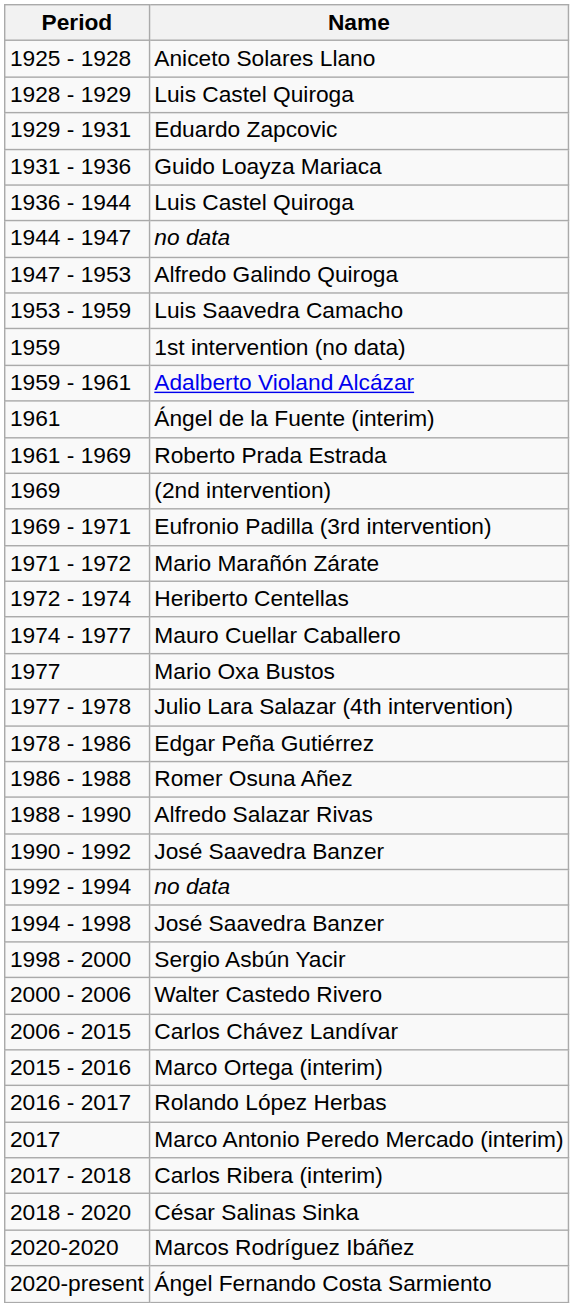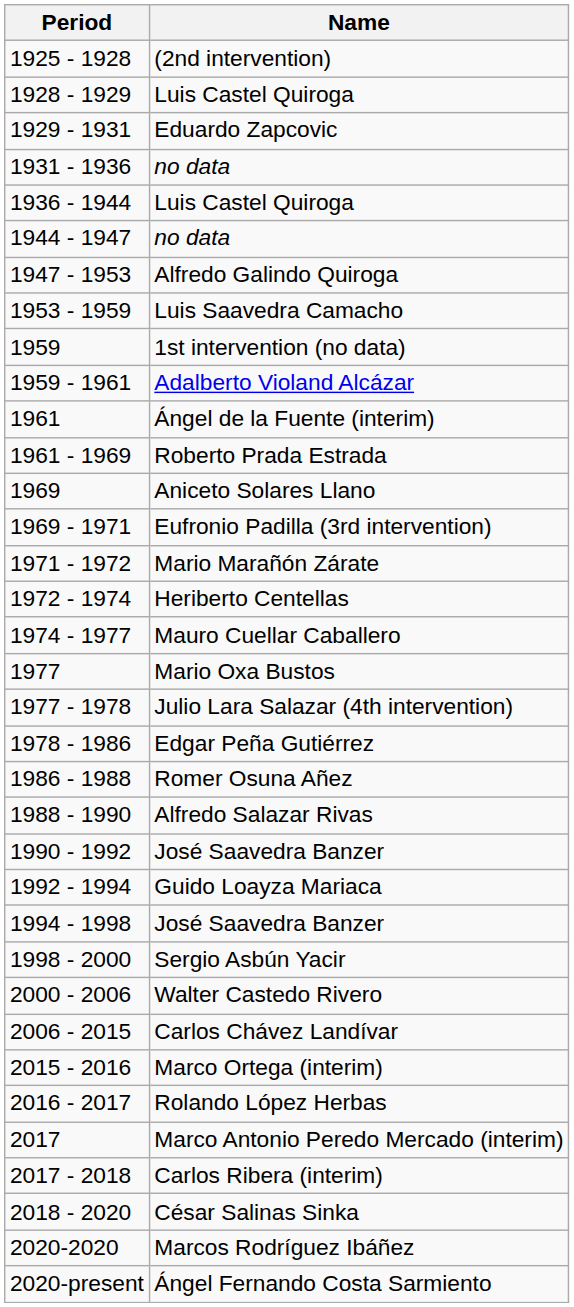(265, 58) Aniceto Solares Llano -> (243, 58) (2nd intervention)
(268, 166) Guido Loayza Mariaca -> (192, 166) no data
(243, 490) (2nd intervention) -> (265, 490) Aniceto Solares Llano
(192, 887) no data -> (268, 887) Guido Loayza Mariaca
